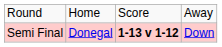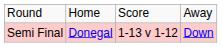(148, 32) bold -> (148, 32) normal
